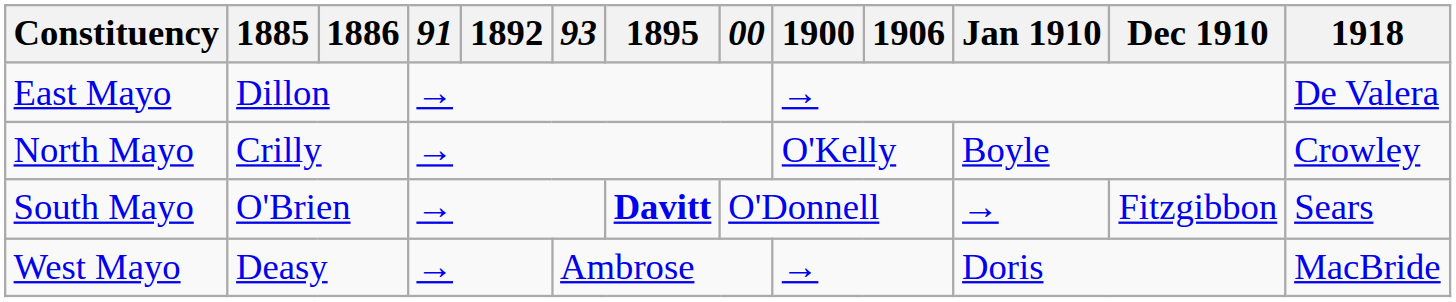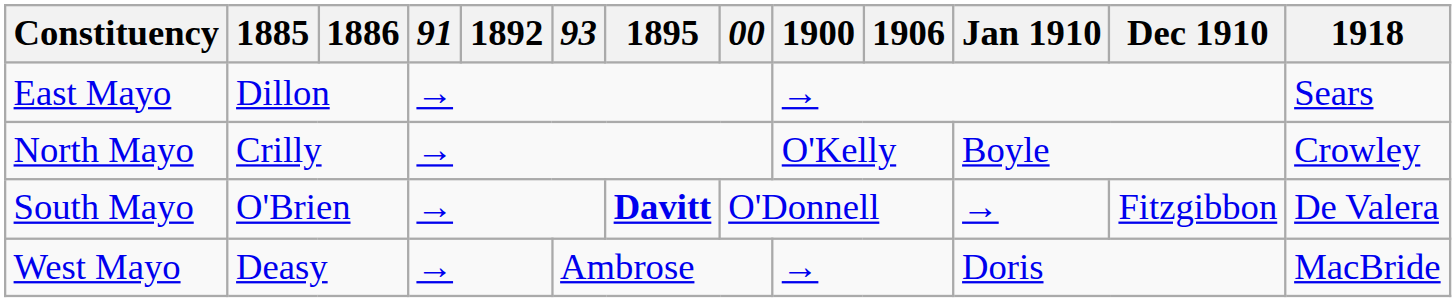(1367, 91) De Valera -> (1334, 91) Sears
(1334, 207) Sears -> (1367, 207) De Valera
